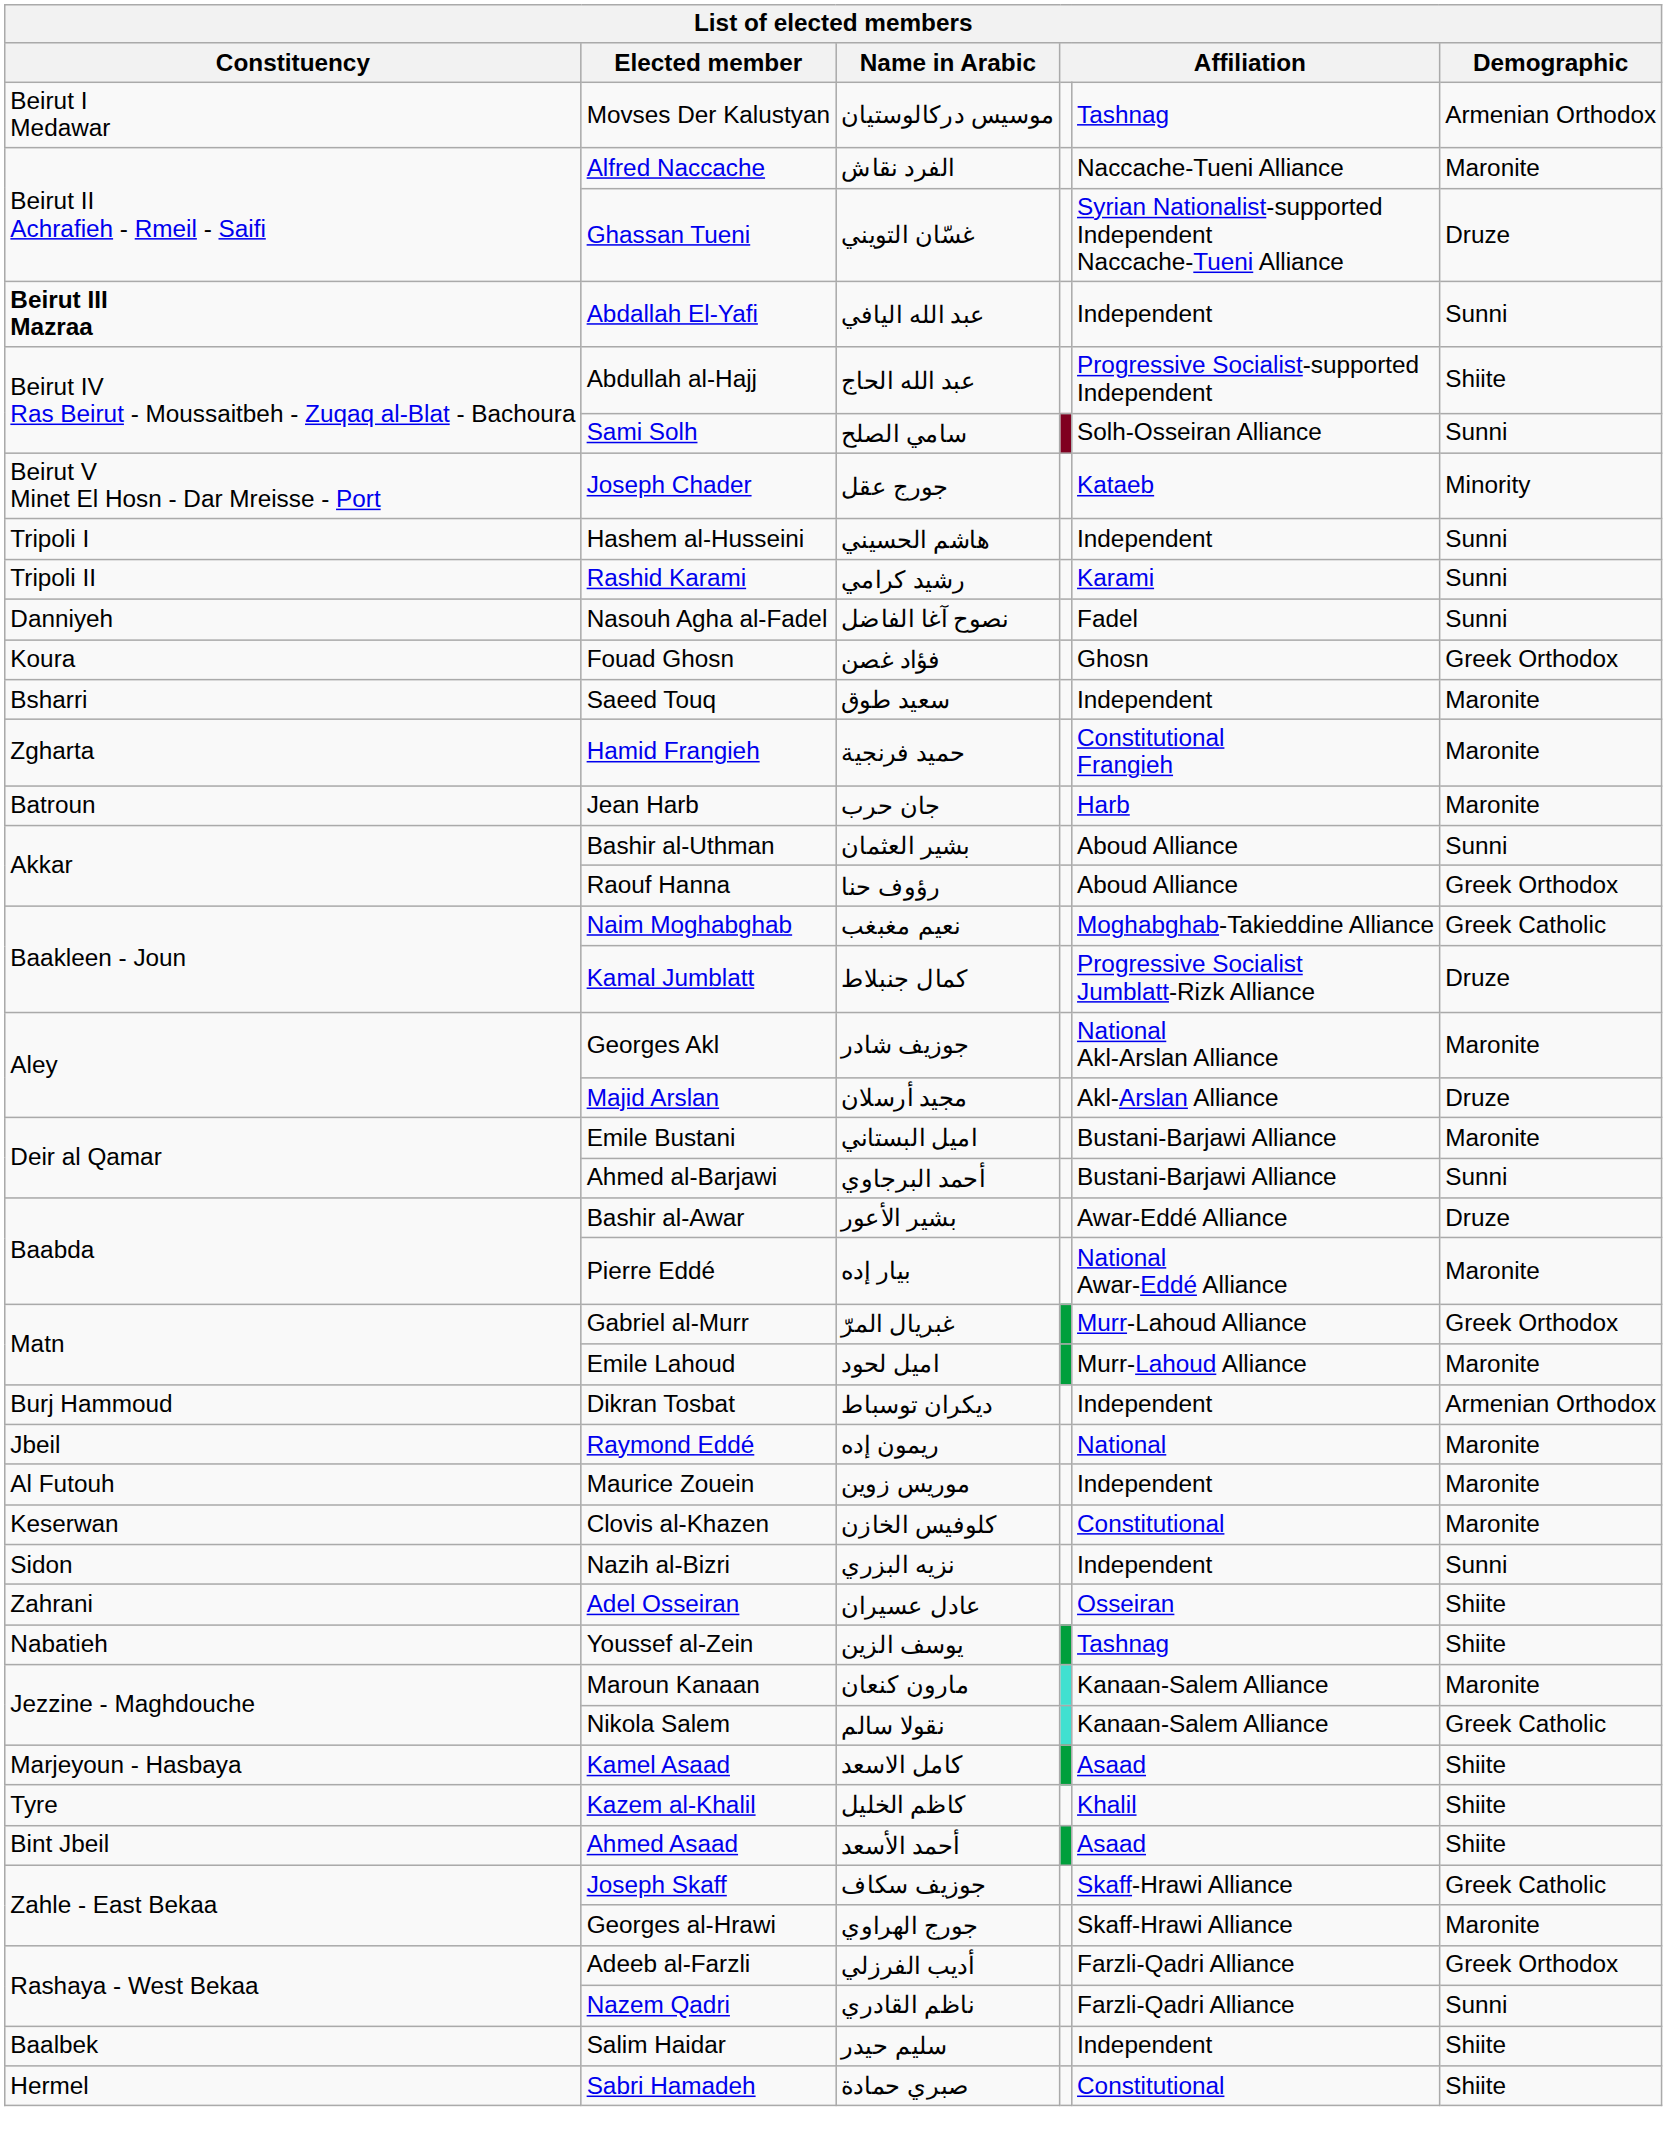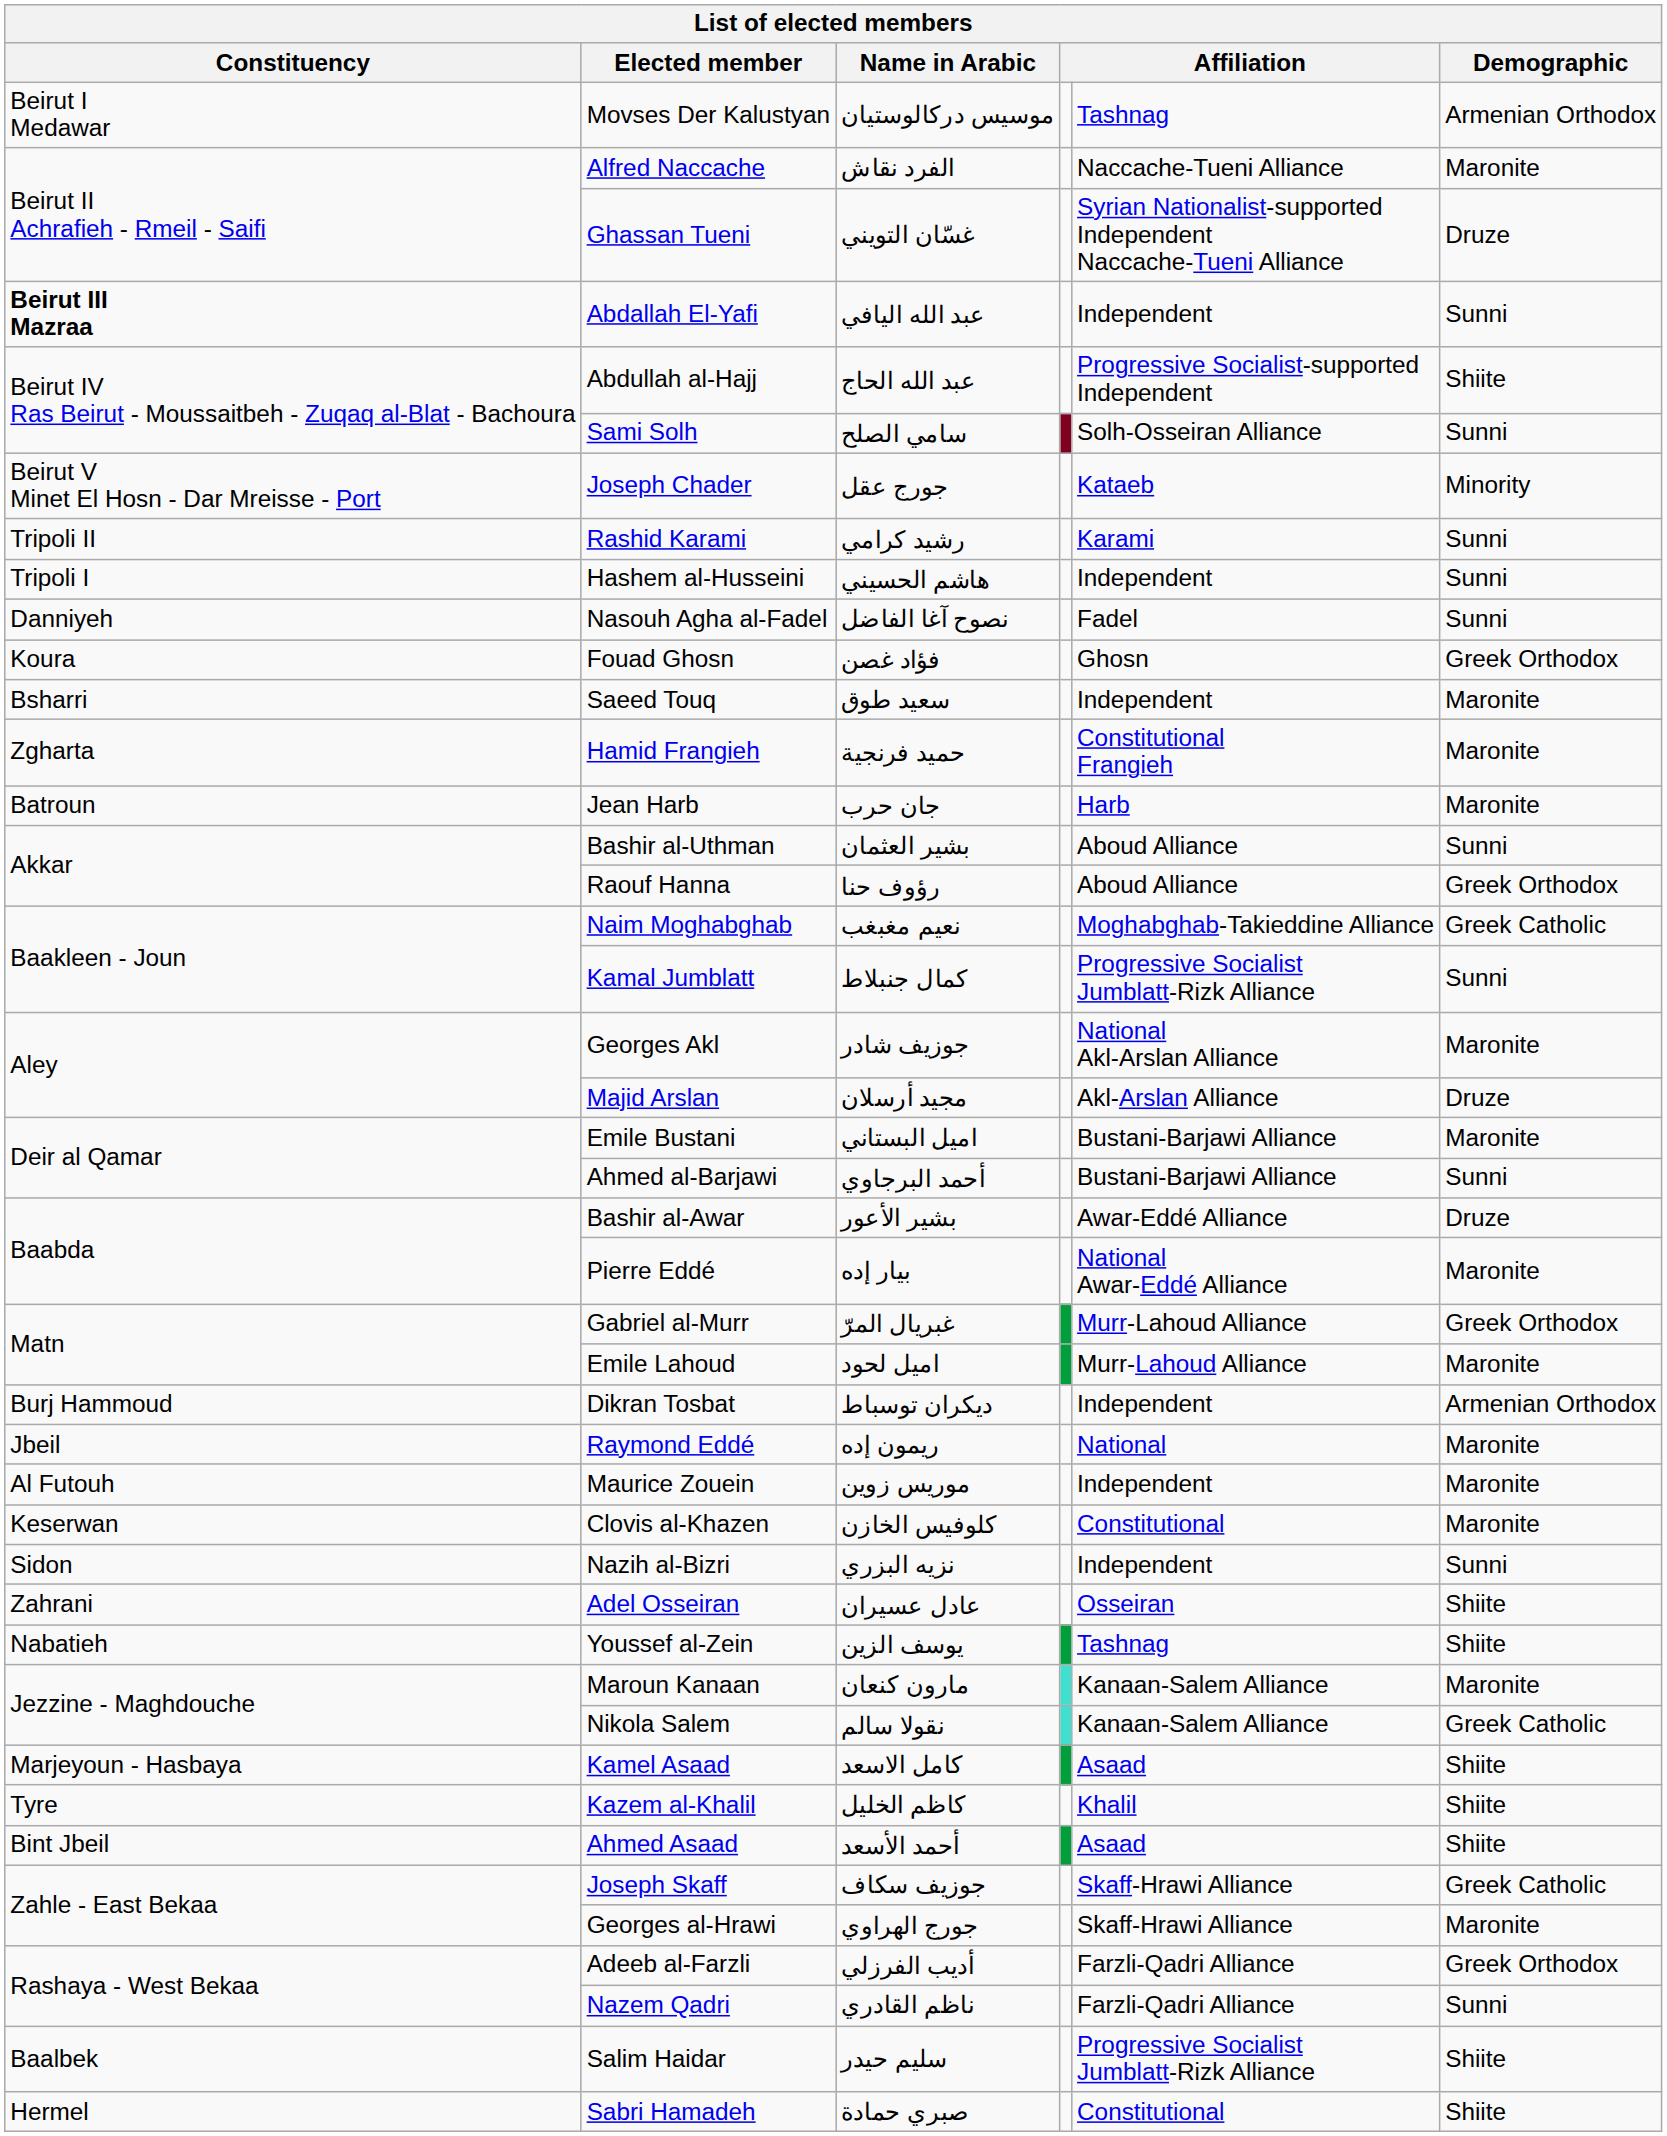rows swapped: (695, 538) <-> (666, 578)
(1478, 978) Druze -> (1476, 978) Sunni
(1145, 2045) Independent -> (1196, 2058) Progressive Socialist Jumblatt-Rizk Alliance
